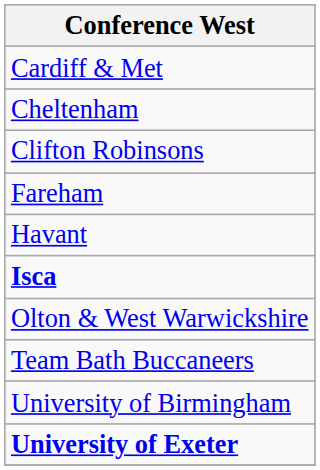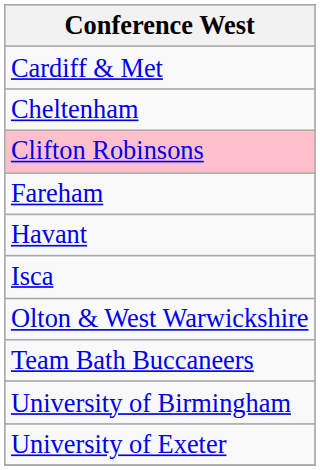(107, 151) no background -> (107, 151) pink background
(34, 276) bold -> (32, 276) normal
(125, 444) bold -> (119, 444) normal
